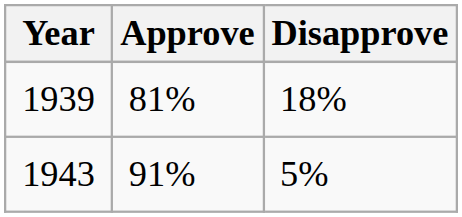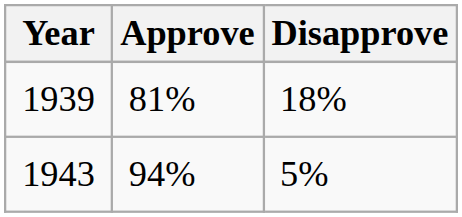(162, 174) 91% -> (162, 174) 94%
